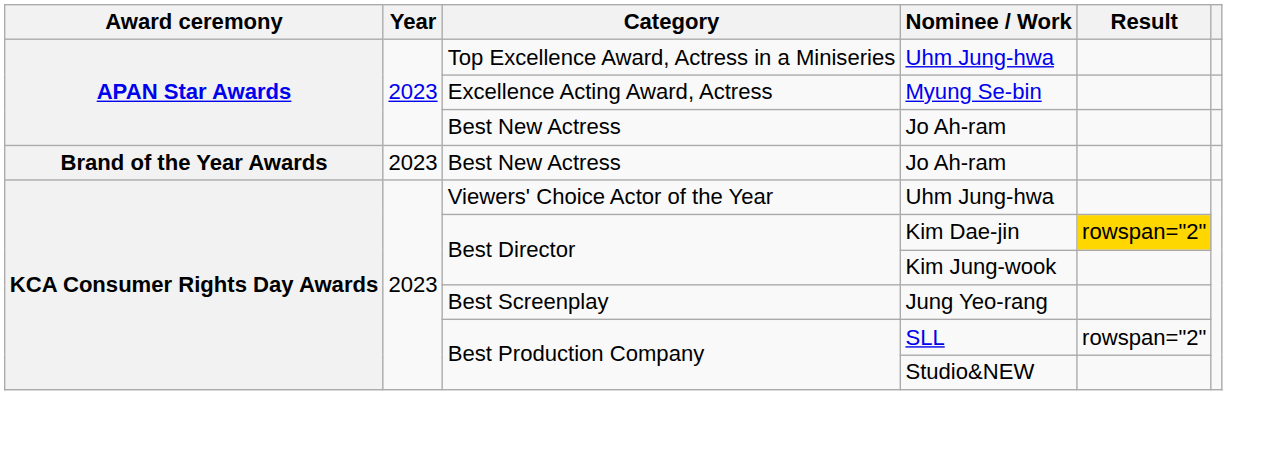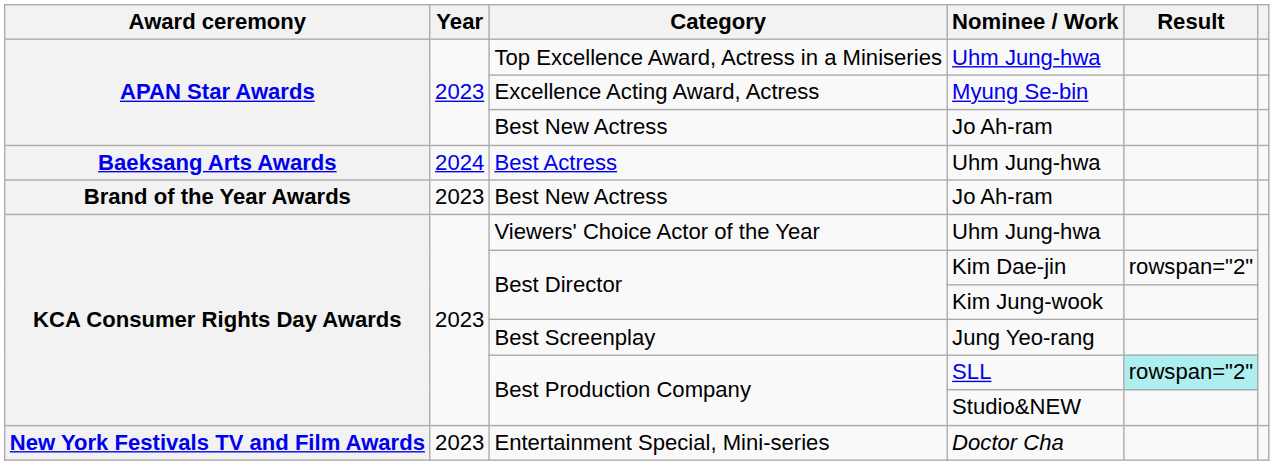+ row: (556, 162)
(1144, 232) gold background -> (1191, 267) no background
(1144, 337) no background -> (1191, 372) paleturquoise background
+ row: (662, 442)
